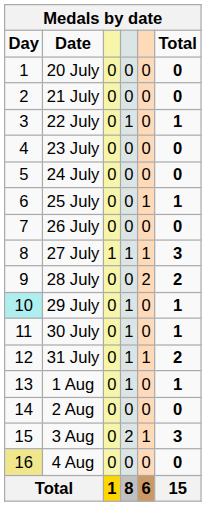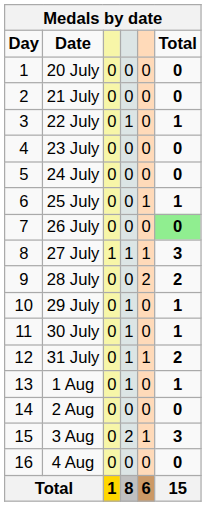(178, 227) no background -> (178, 227) lightgreen background
(24, 305) paleturquoise background -> (24, 305) no background
(24, 462) khaki background -> (24, 462) no background
